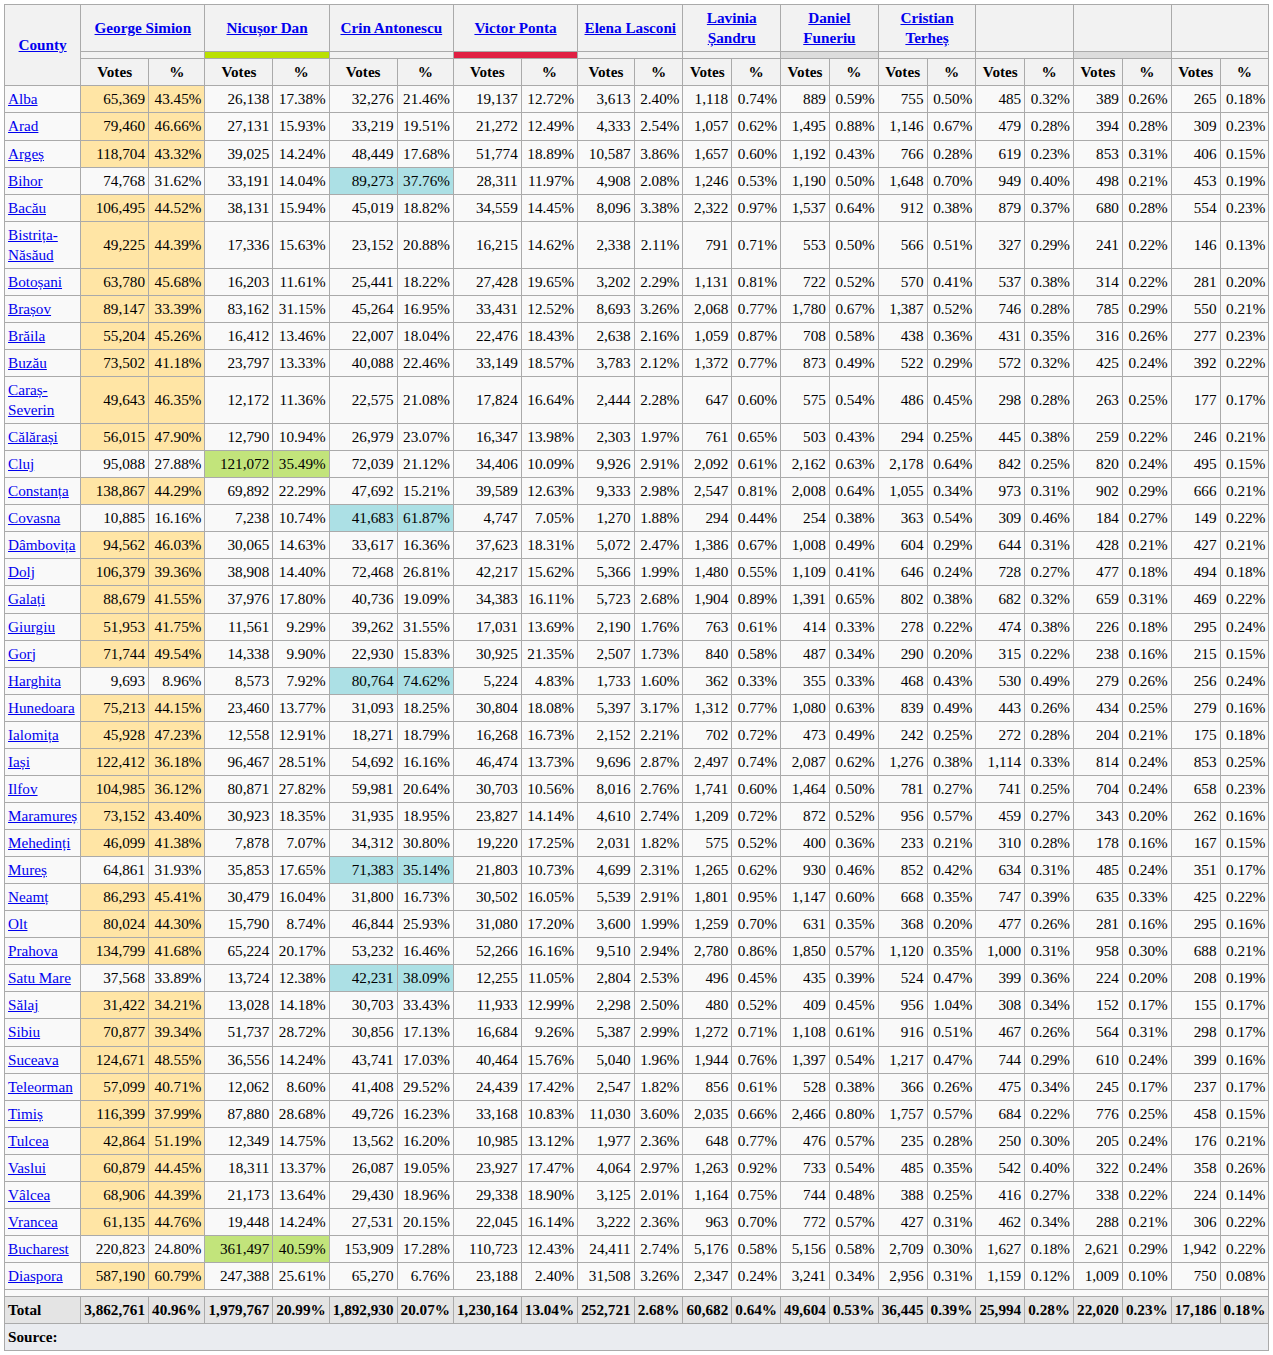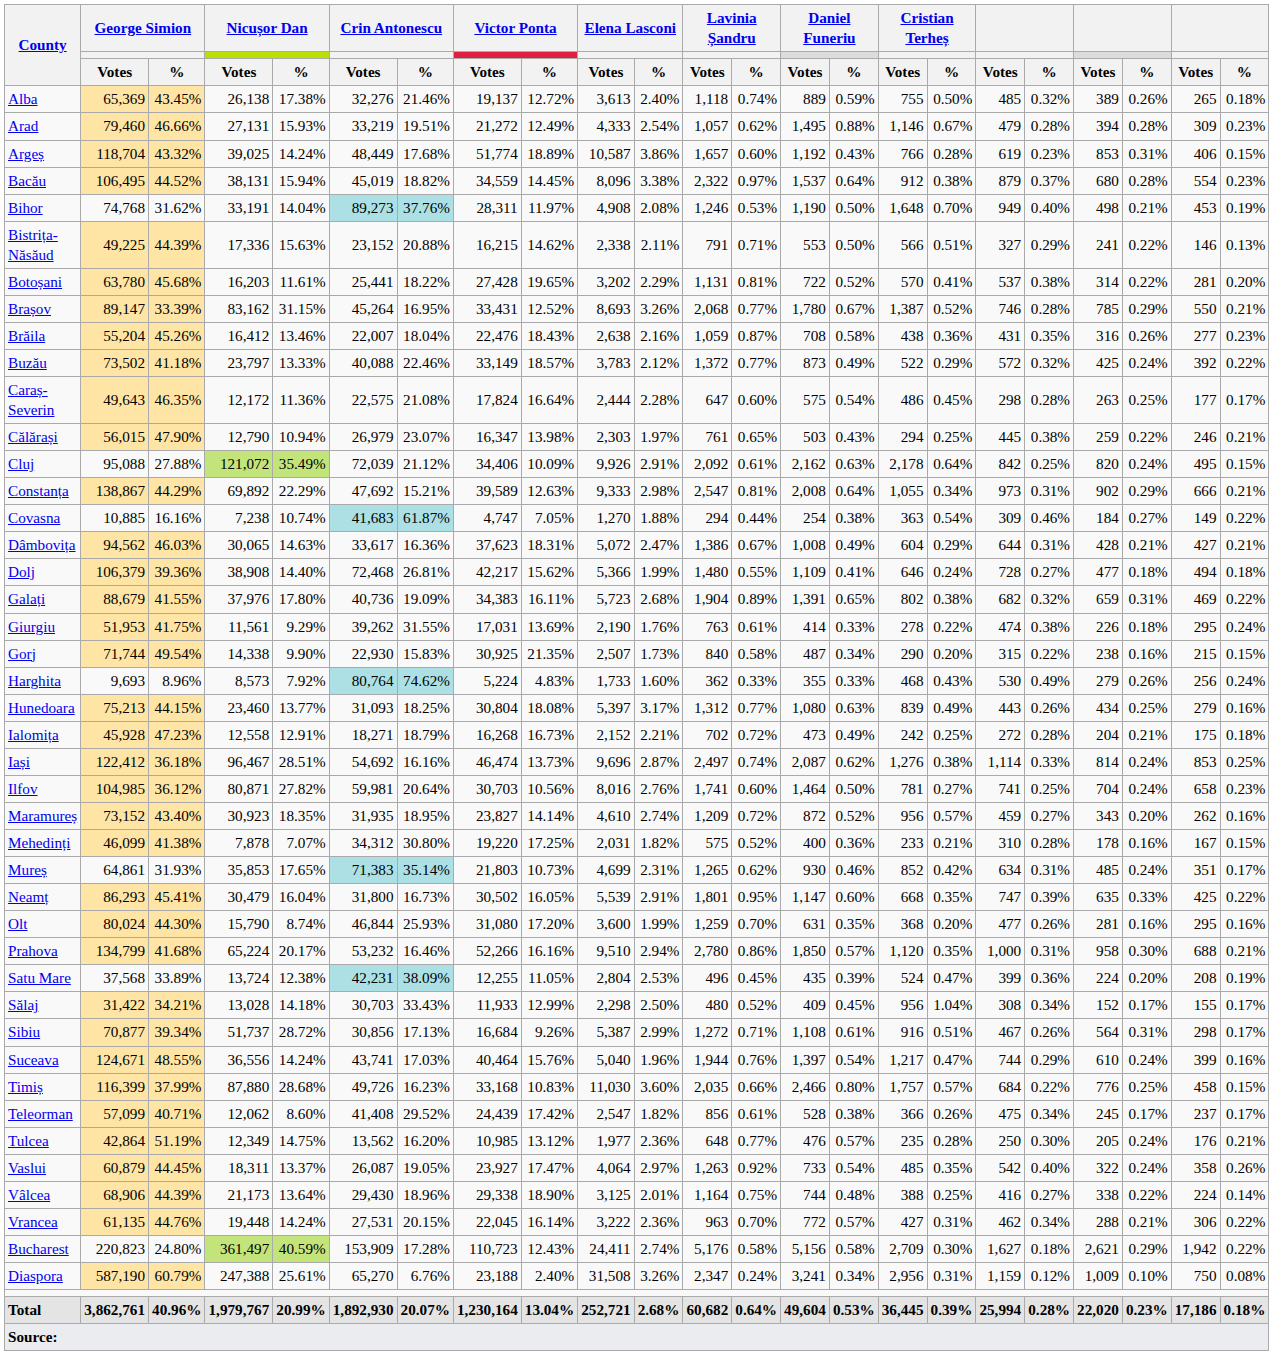rows swapped: (27, 207) <-> (25, 180)
rows swapped: (40, 1086) <-> (25, 1113)
